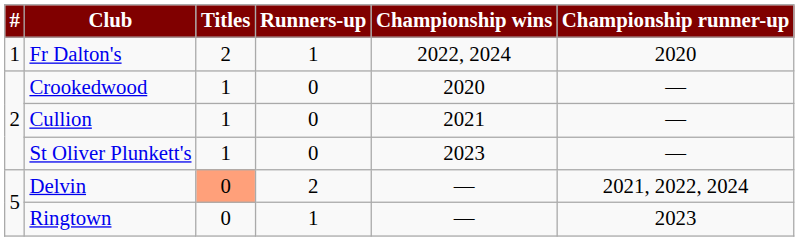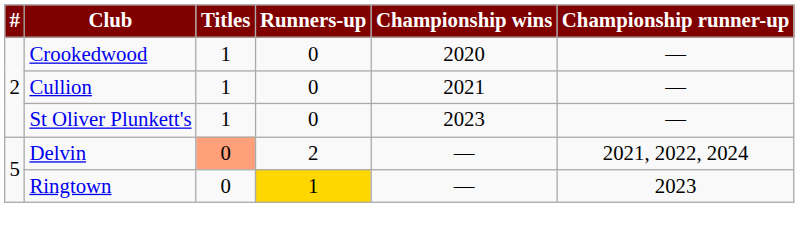- row: (76, 53)
(313, 218) no background -> (313, 185) gold background
